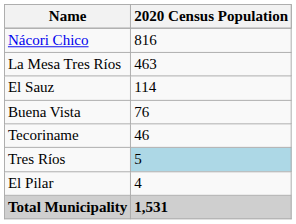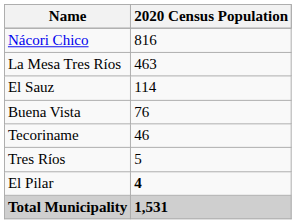(138, 159) lightblue background -> (138, 159) no background
(138, 183) normal -> (138, 183) bold
